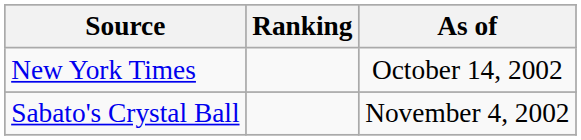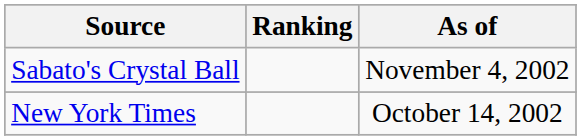rows swapped: (125, 112) <-> (104, 69)
